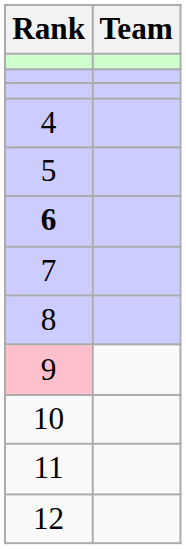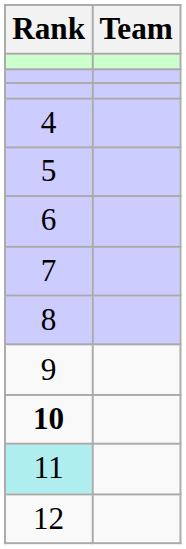(49, 220) bold -> (49, 220) normal
(49, 369) pink background -> (49, 369) no background
(49, 418) normal -> (49, 418) bold
(49, 468) no background -> (49, 468) paleturquoise background
